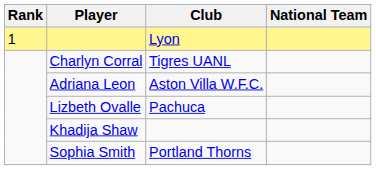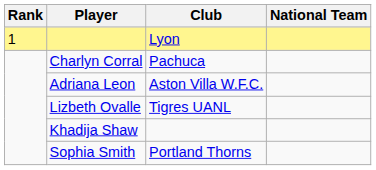(190, 61) Tigres UANL -> (177, 61) Pachuca
(177, 107) Pachuca -> (190, 107) Tigres UANL
